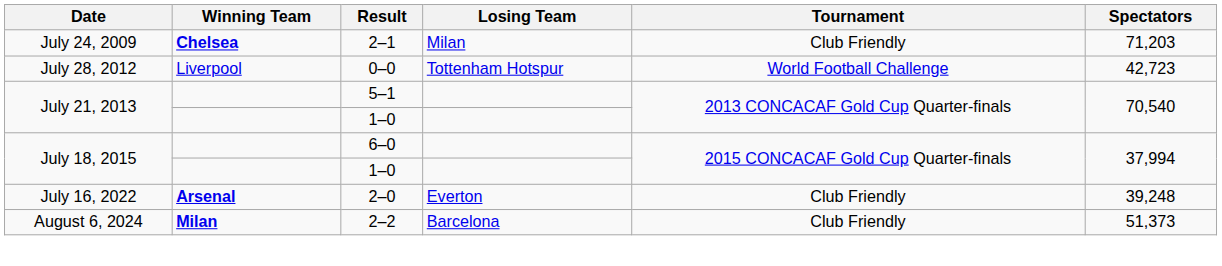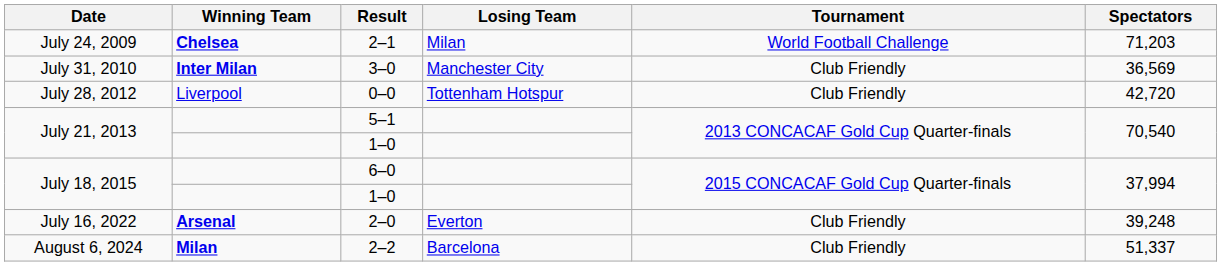(858, 42) Club Friendly -> (858, 42) World Football Challenge
+ row: (88, 68)
(858, 68) World Football Challenge -> (858, 94) Club Friendly
(1151, 68) 42,723 -> (1151, 94) 42,720
(1151, 222) 51,373 -> (1151, 247) 51,337
